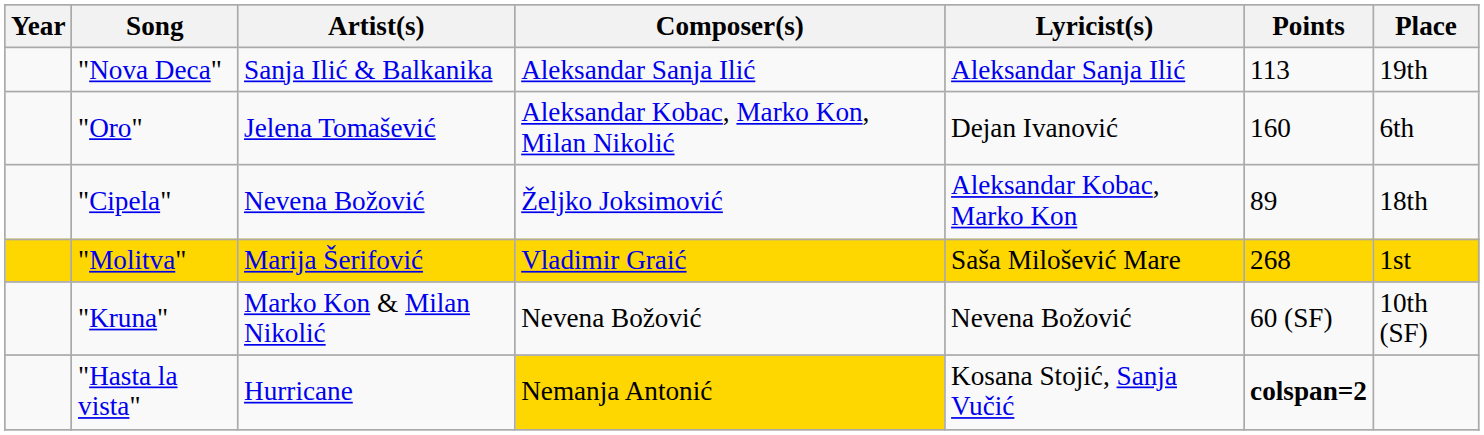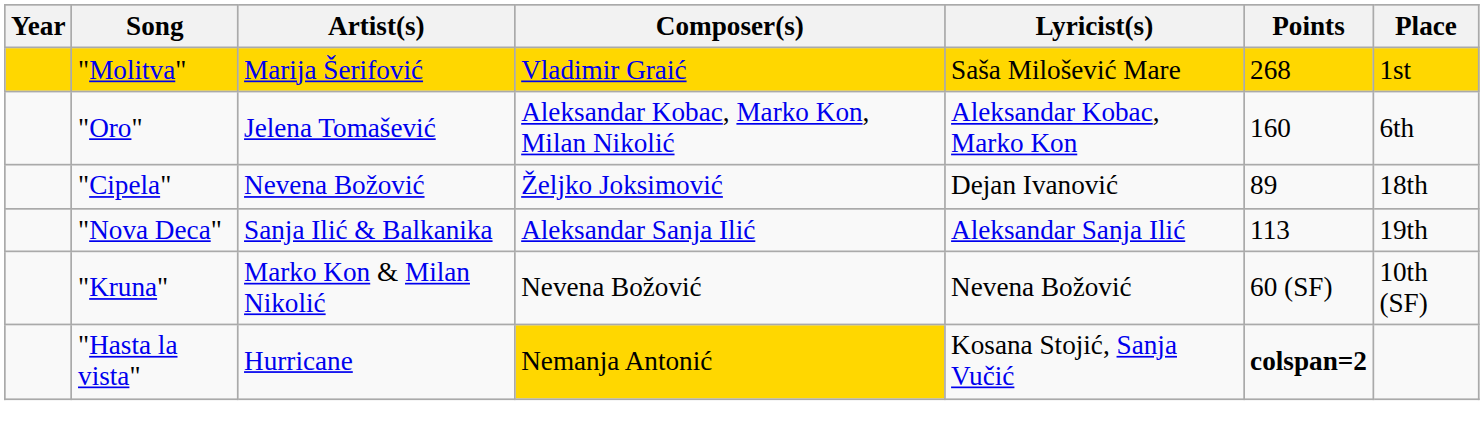rows swapped: (132, 259) <-> (150, 69)
(1035, 127) Dejan Ivanović -> (1055, 127) Aleksandar Kobac, Marko Kon
(1055, 201) Aleksandar Kobac, Marko Kon -> (1035, 186) Dejan Ivanović
